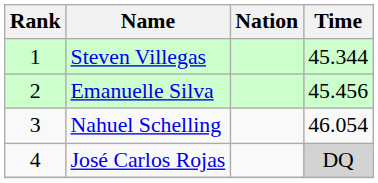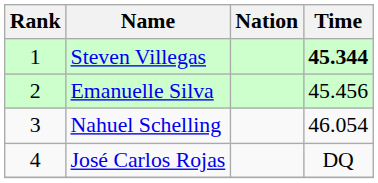(338, 56) normal -> (338, 56) bold
(338, 159) lightgrey background -> (338, 159) no background
